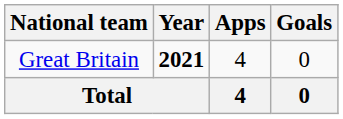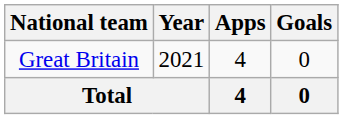(181, 58) bold -> (181, 58) normal
